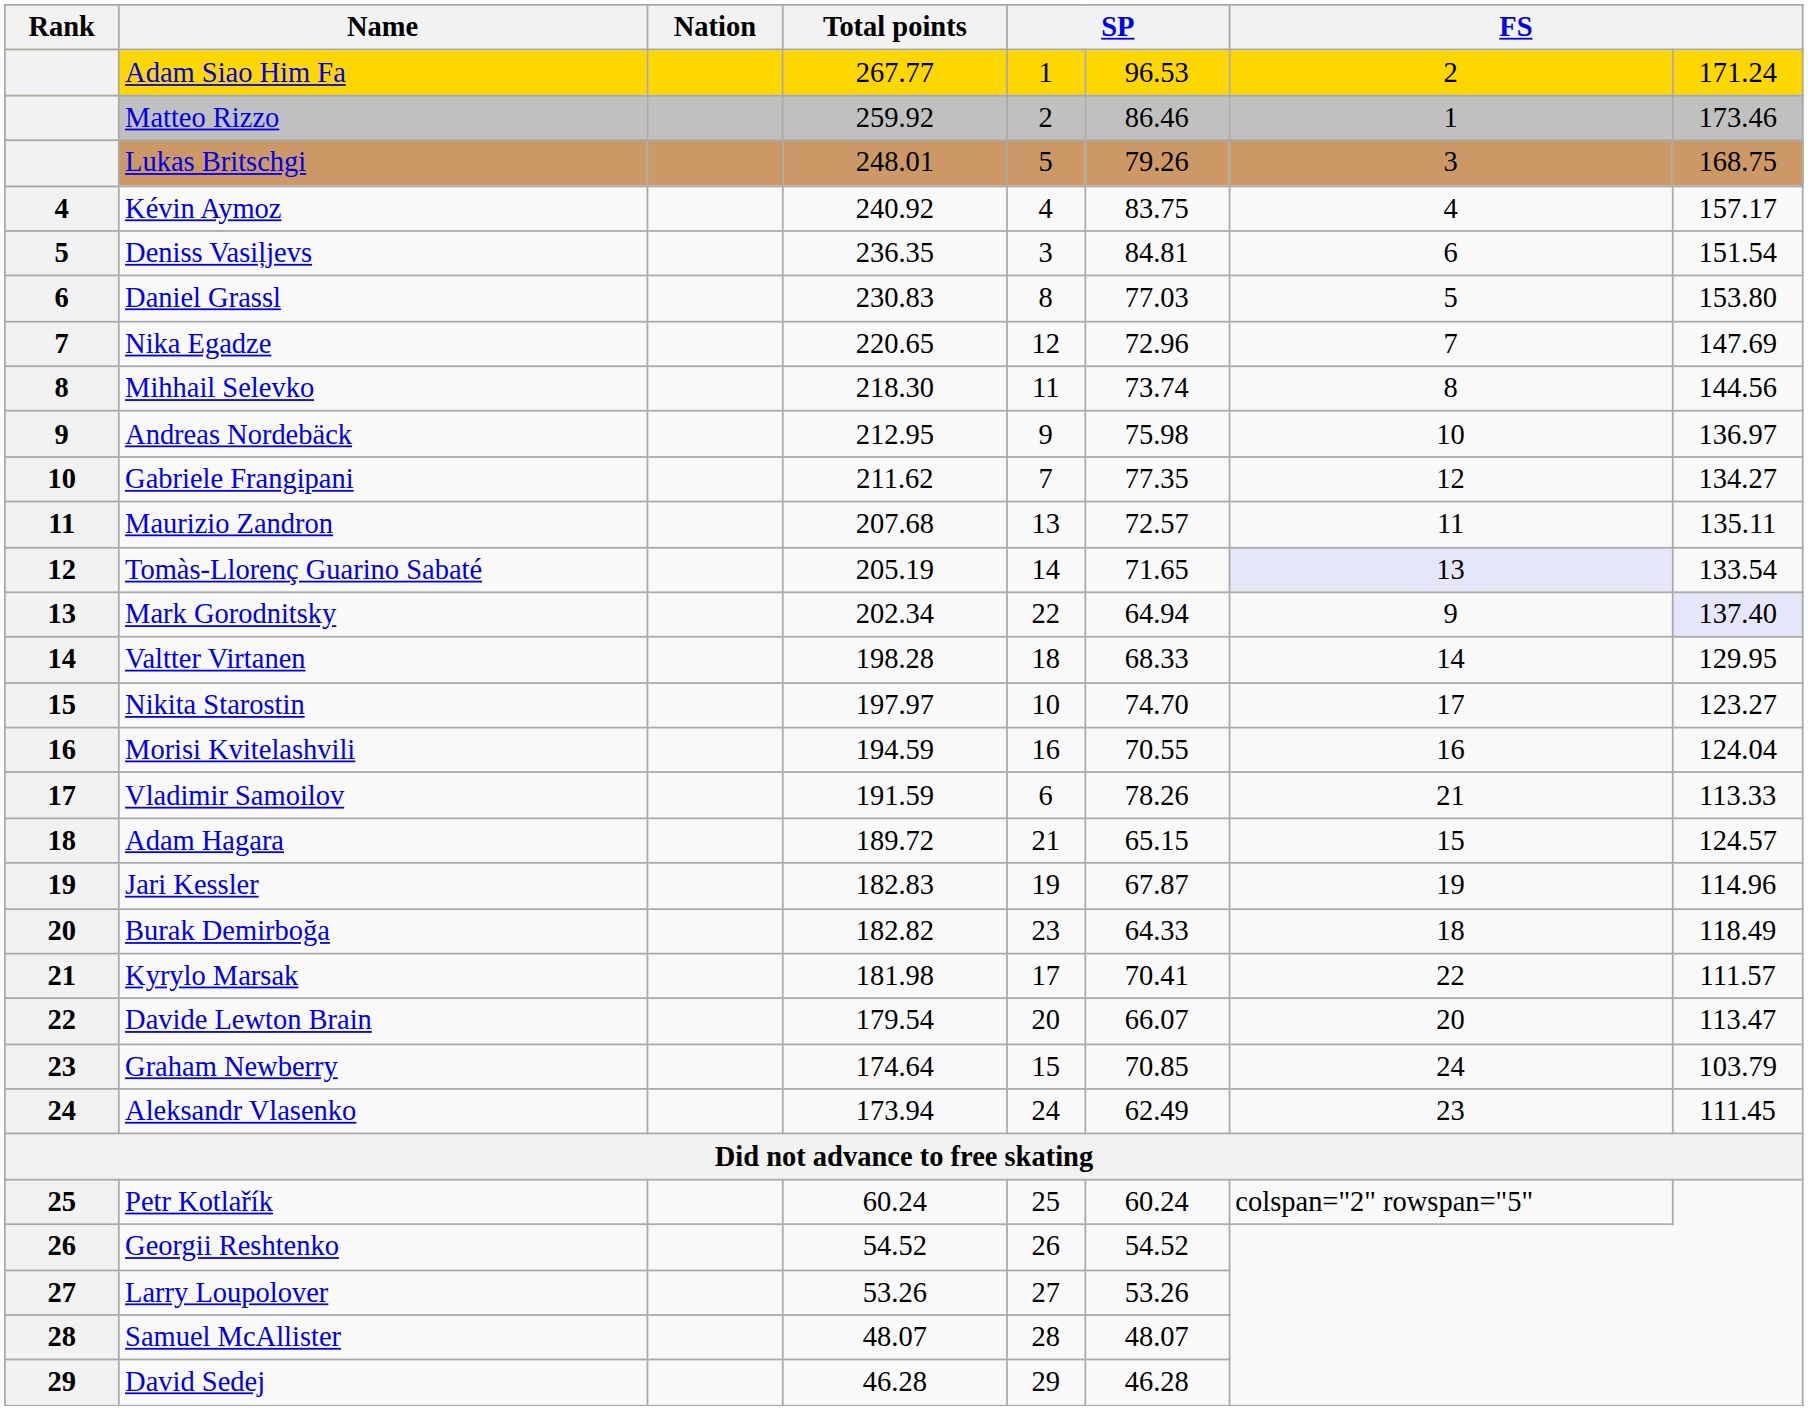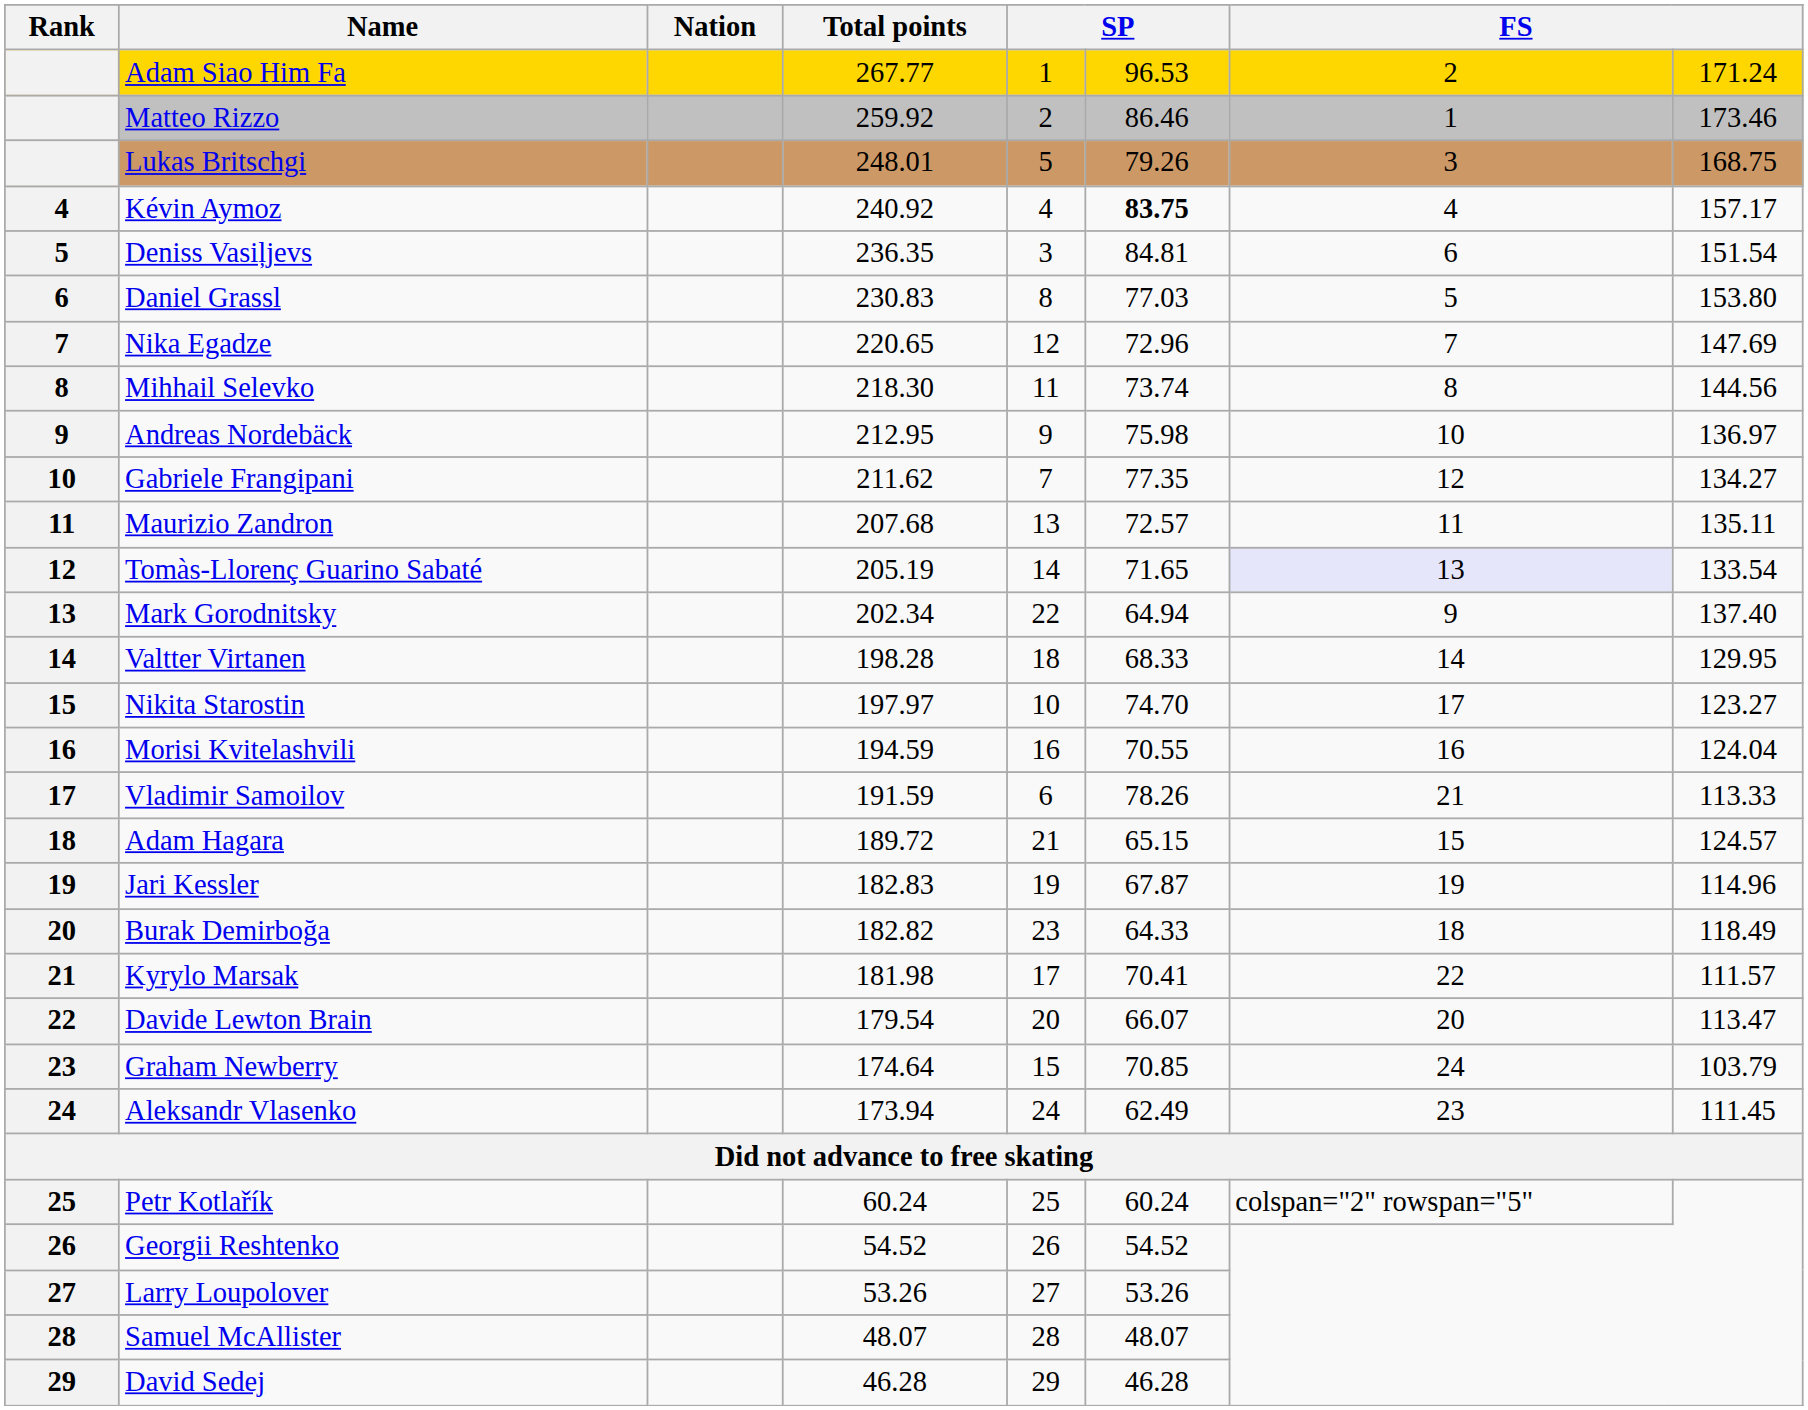(1157, 207) normal -> (1157, 207) bold
(1738, 614) lavender background -> (1738, 614) no background
